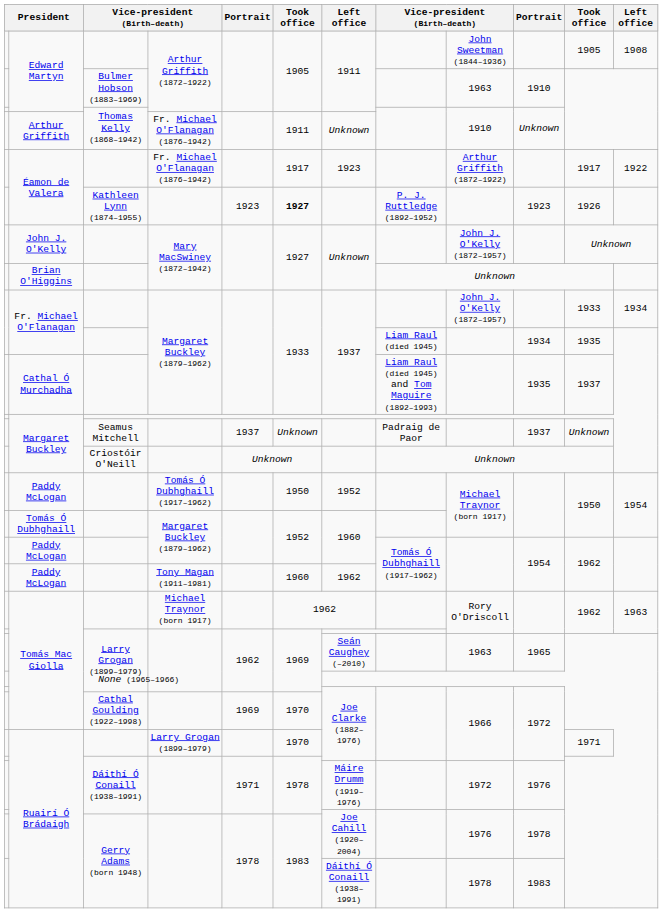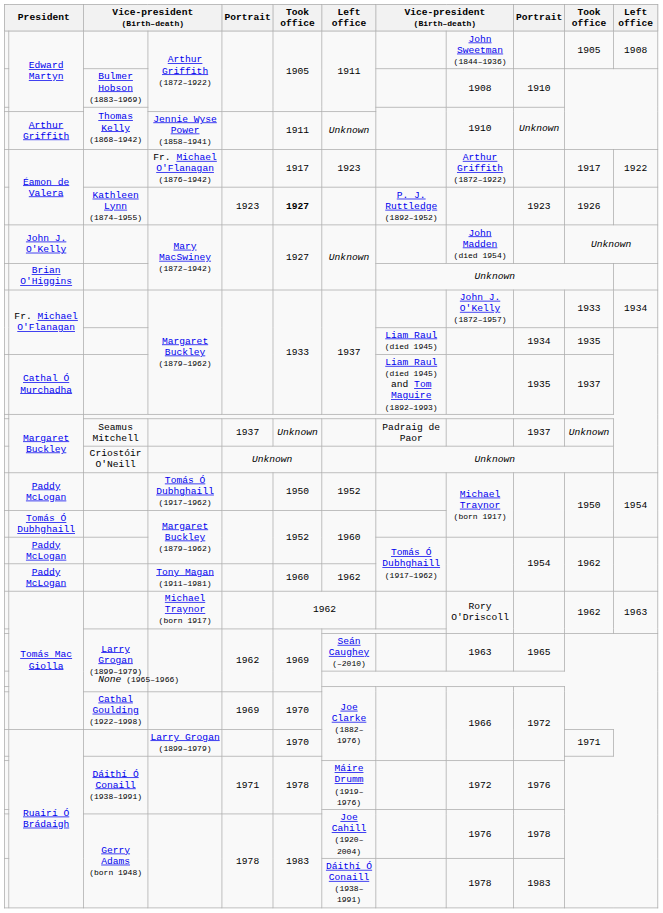(480, 88) 1963 -> (480, 88) 1908
(185, 130) Fr. Michael O'Flanagan (1876–1942) -> (185, 130) Jennie Wyse Power (1858–1941)
(480, 244) John J. O'Kelly (1872–1957) -> (480, 244) John Madden (died 1954)
